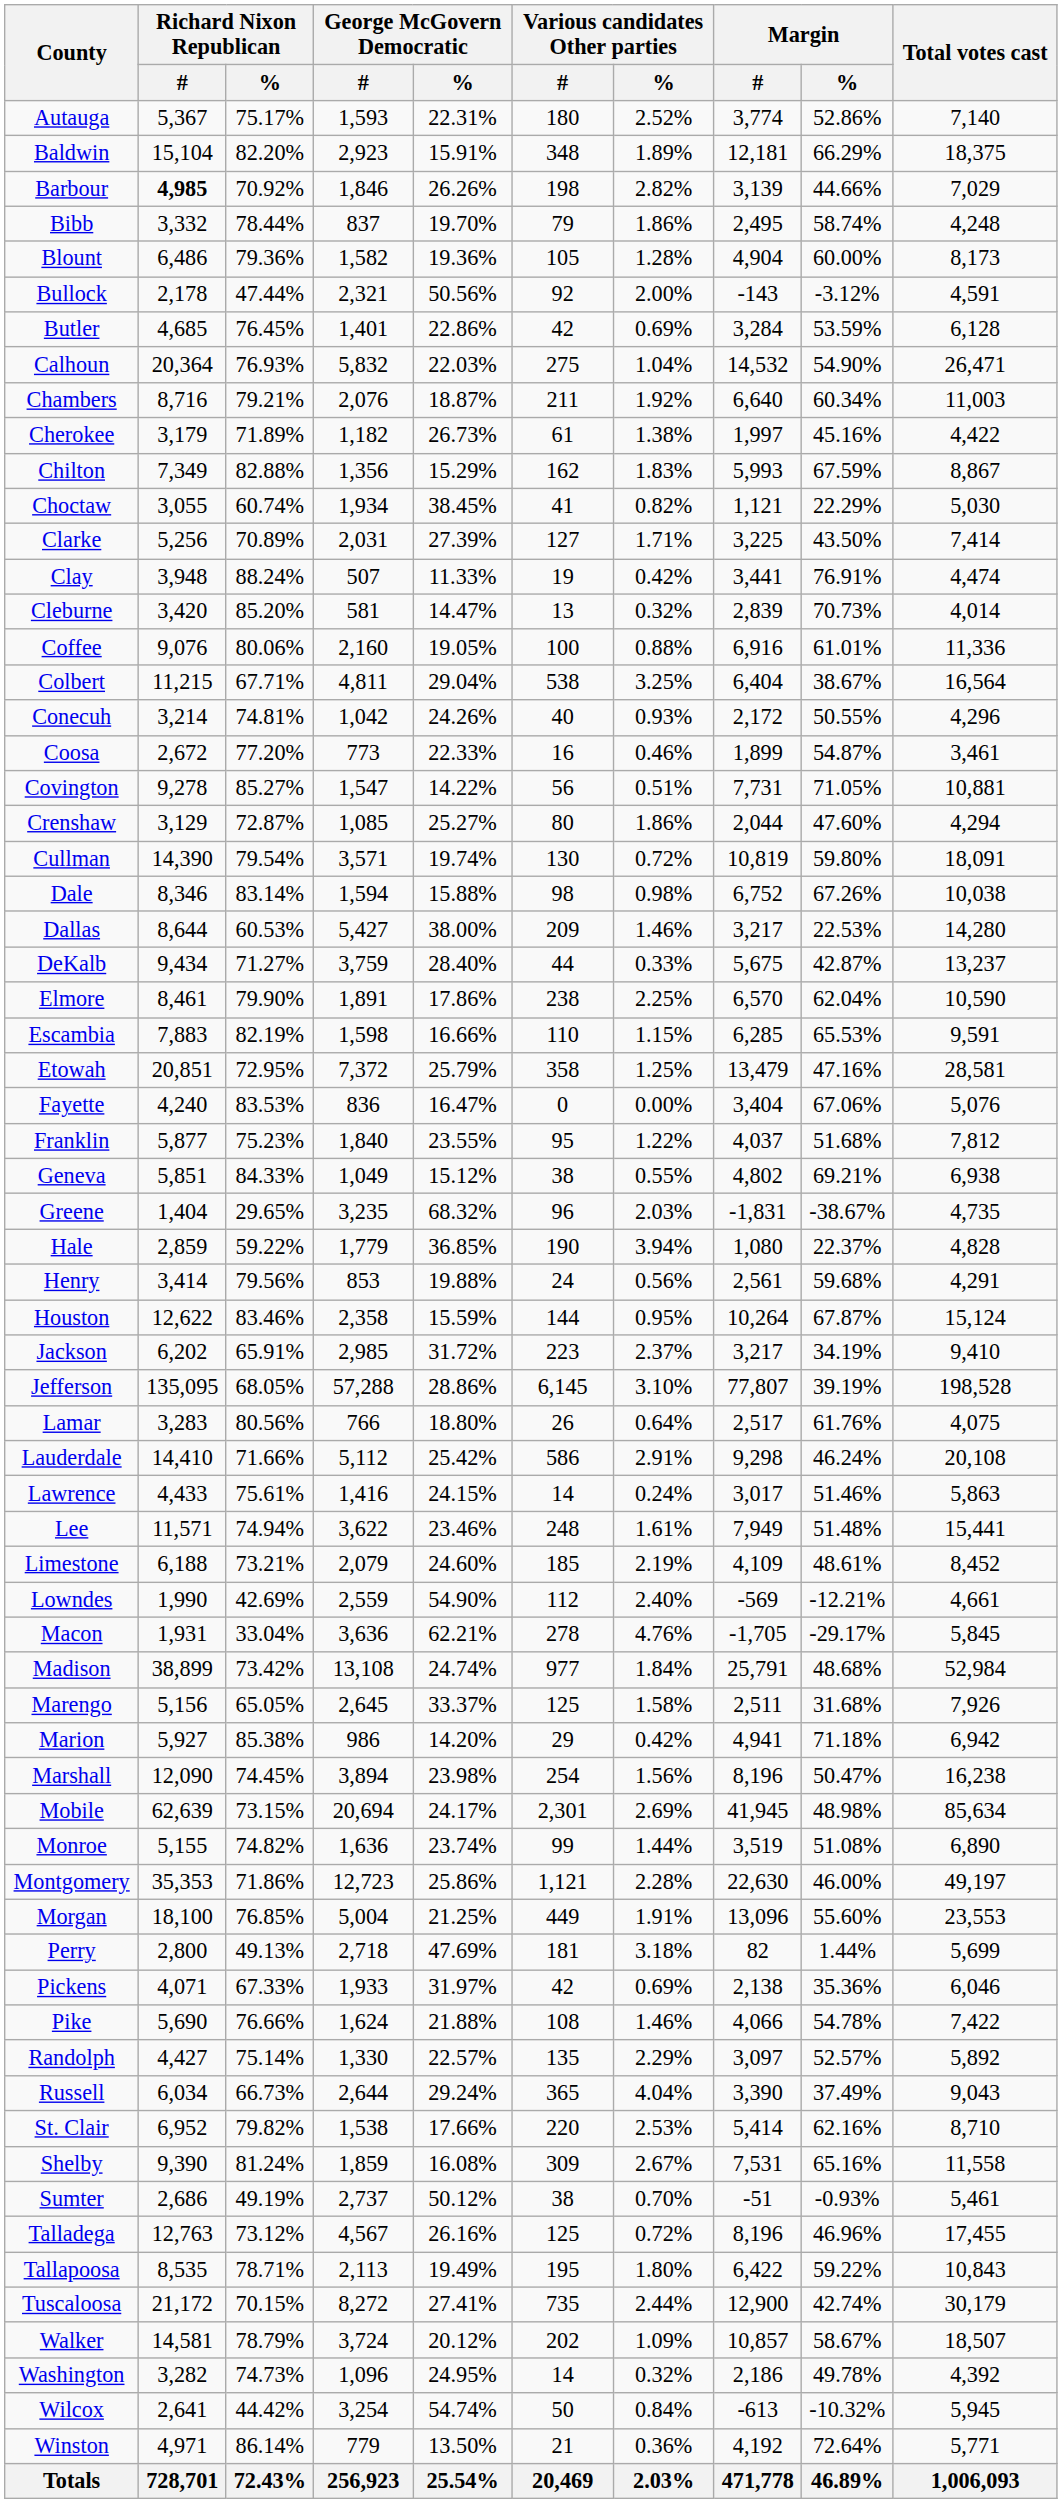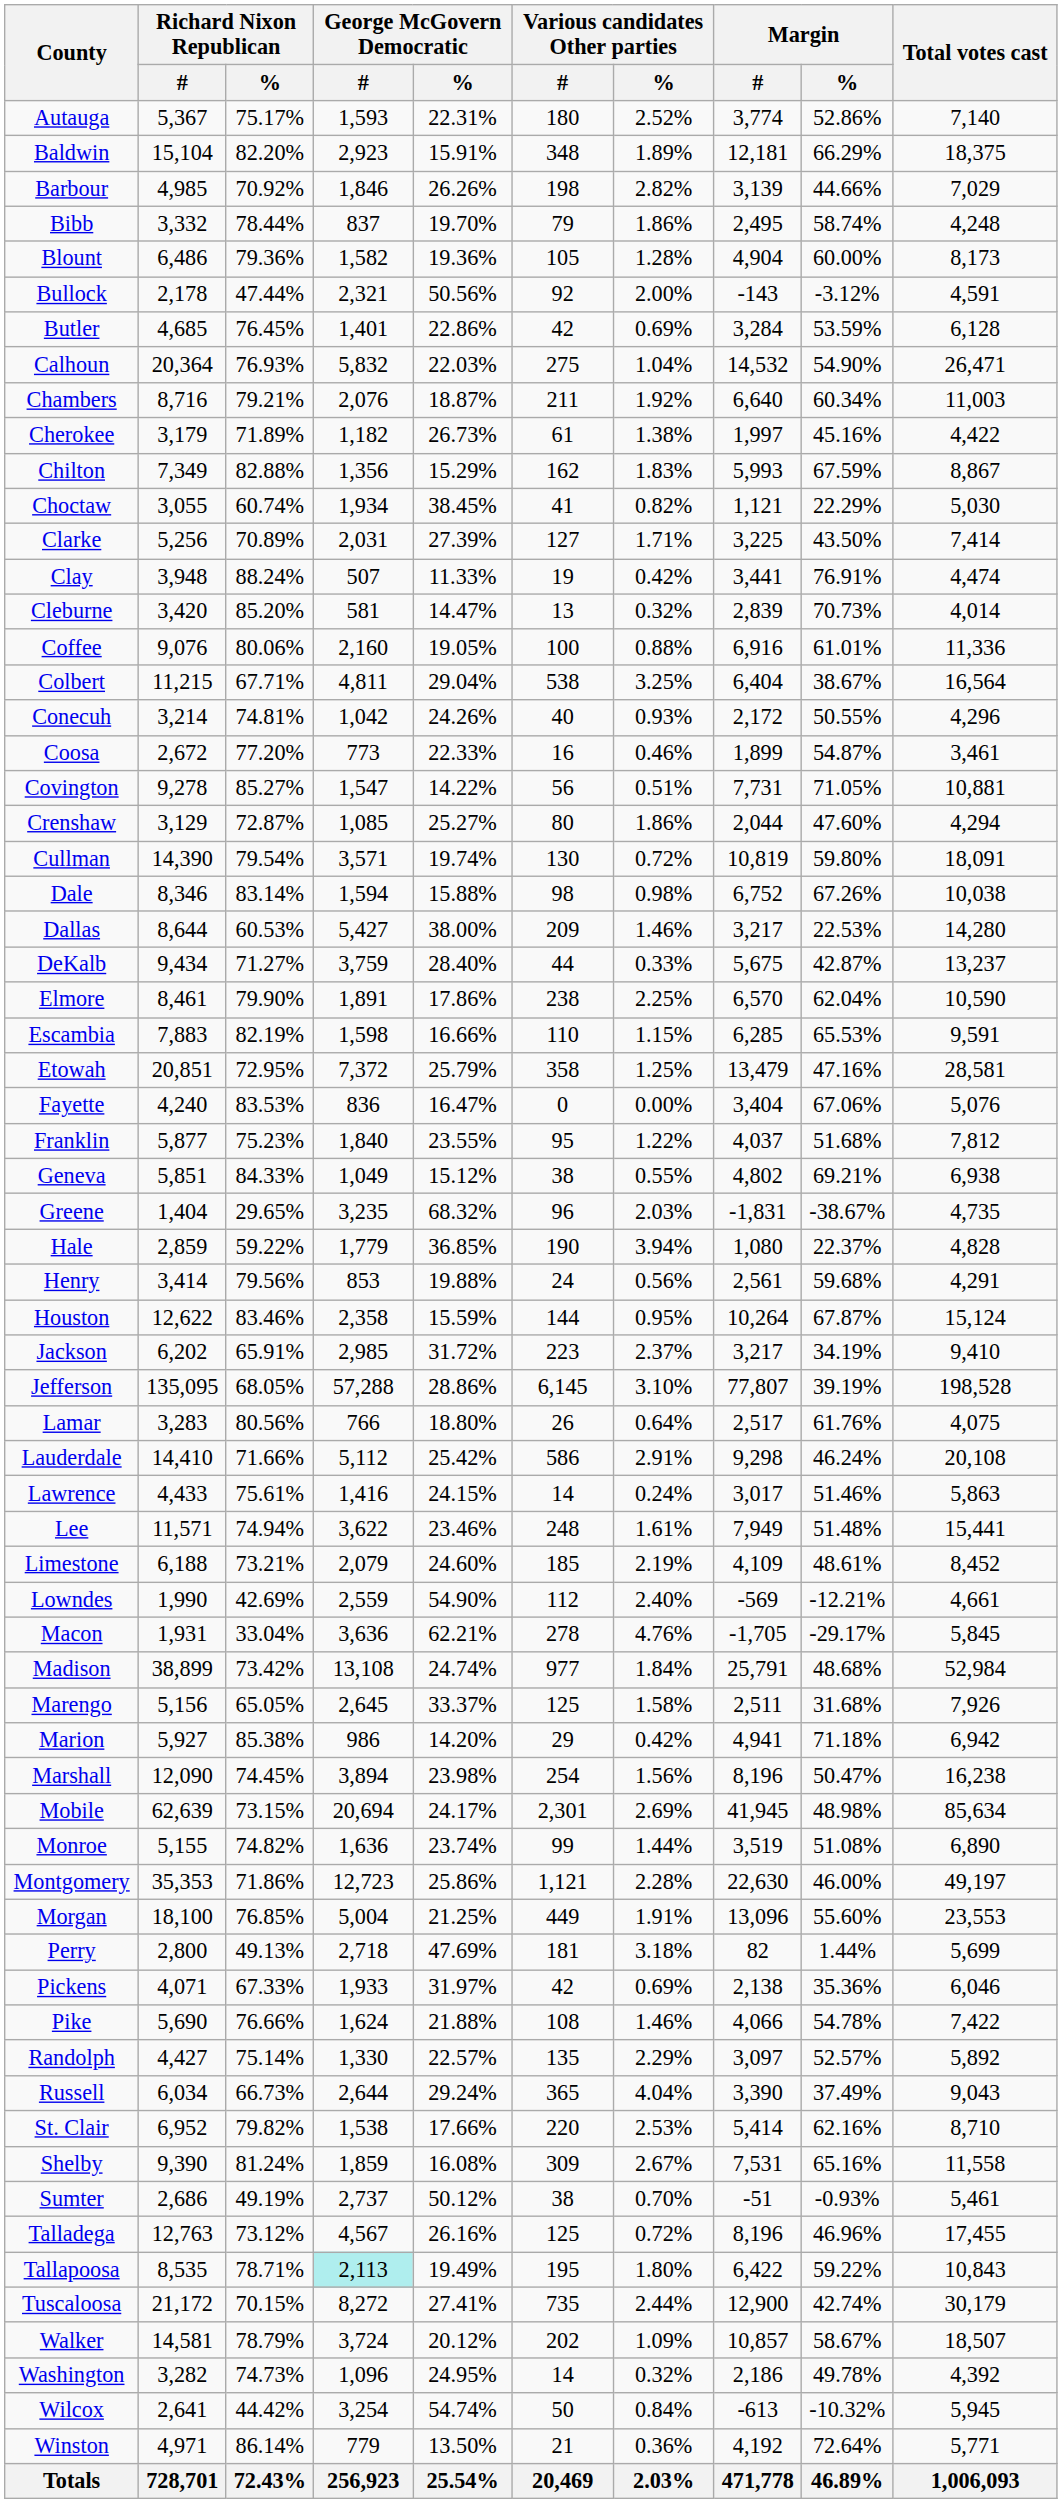(182, 188) bold -> (182, 188) normal
(363, 2269) no background -> (363, 2269) paleturquoise background
